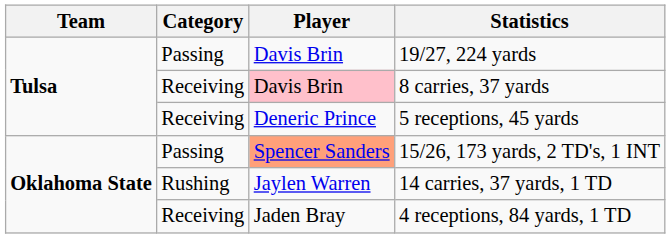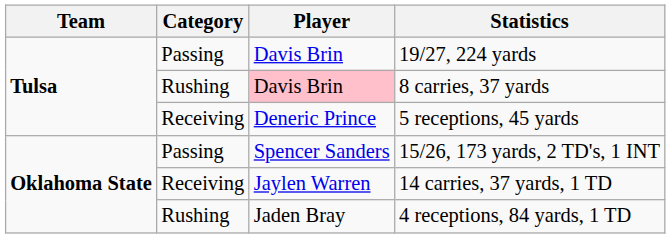(203, 86) Receiving -> (195, 86) Rushing
(322, 151) lightsalmon background -> (322, 151) no background
(195, 183) Rushing -> (203, 183) Receiving
(203, 216) Receiving -> (195, 216) Rushing
